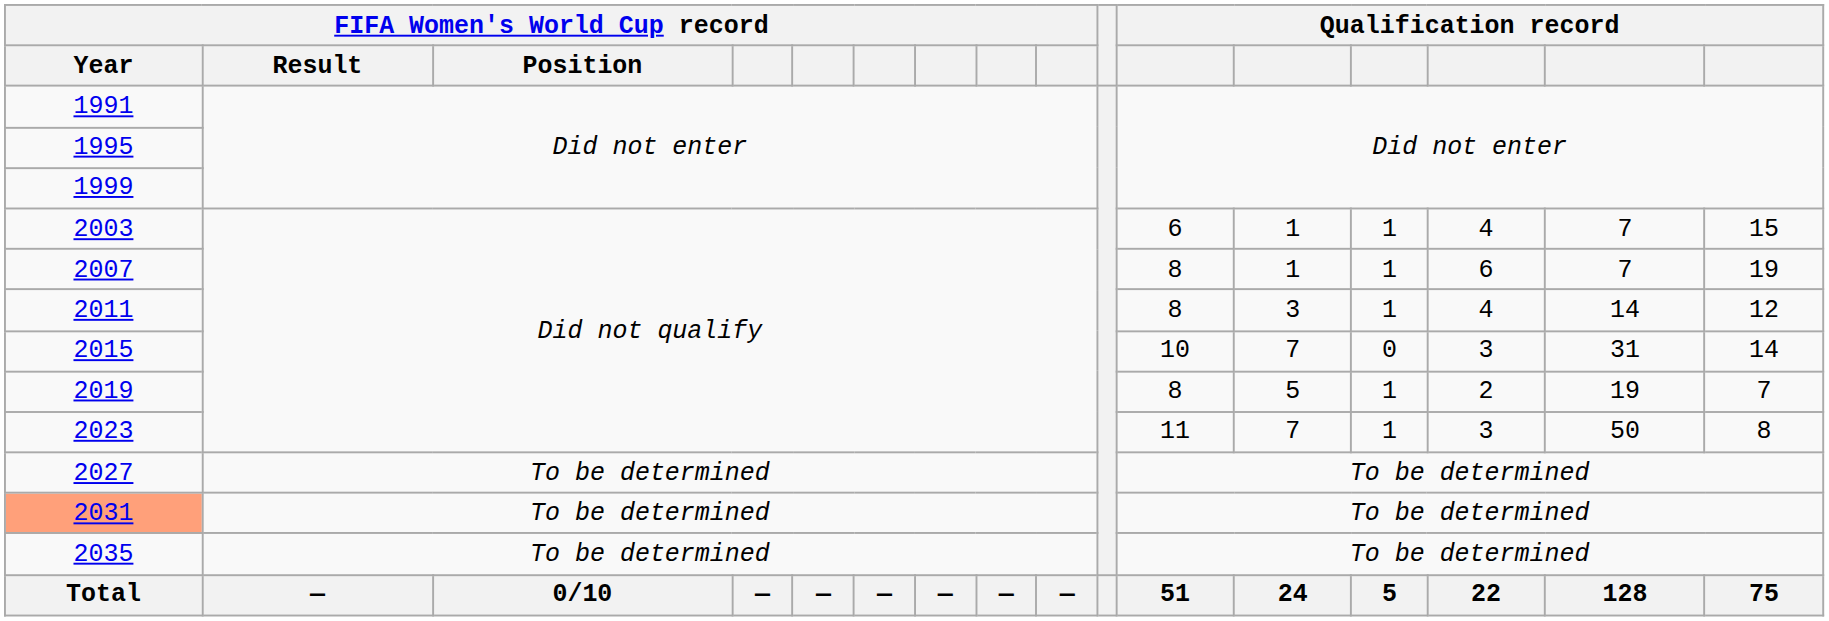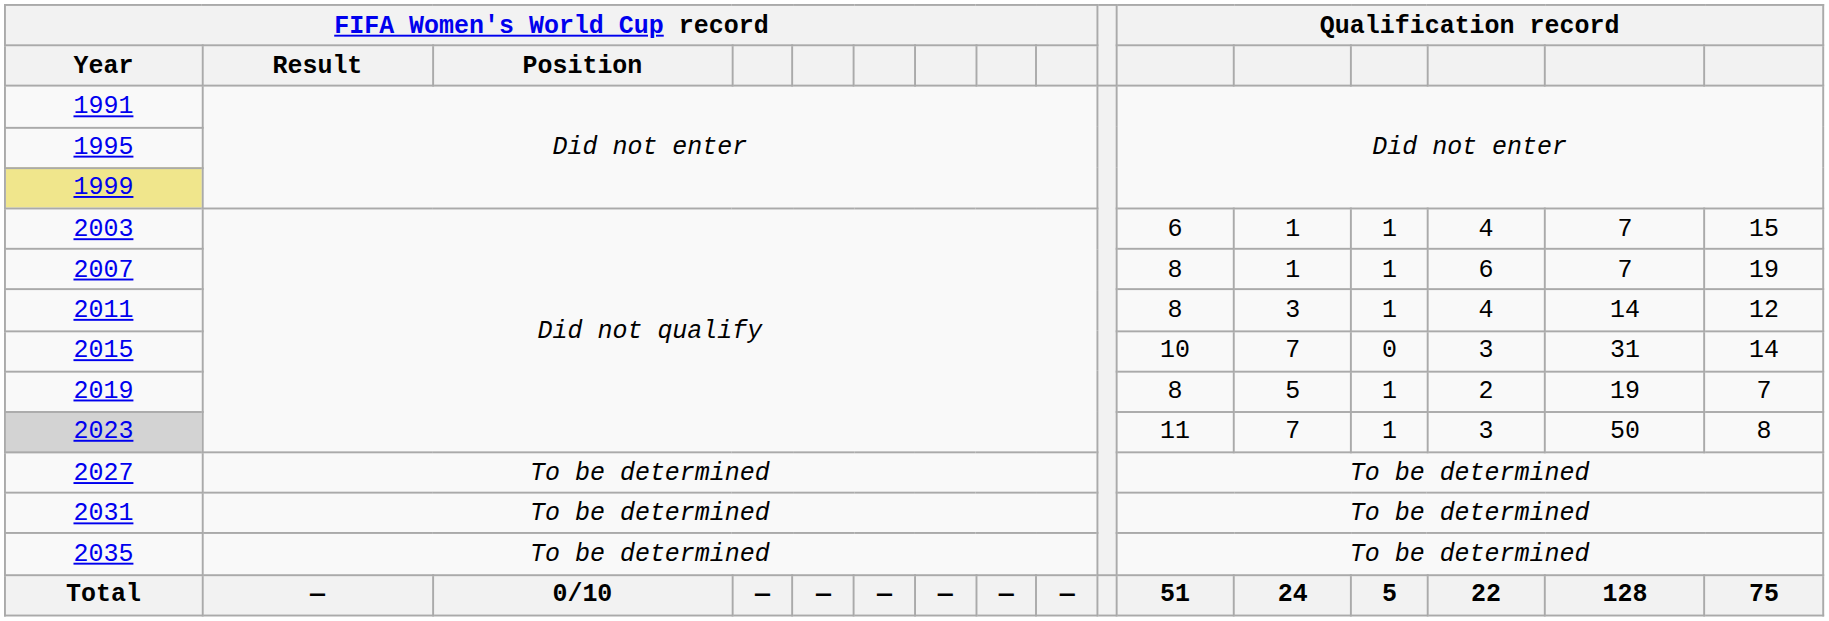(103, 188) no background -> (103, 188) khaki background
(103, 432) no background -> (103, 432) lightgrey background
(103, 513) lightsalmon background -> (103, 513) no background
